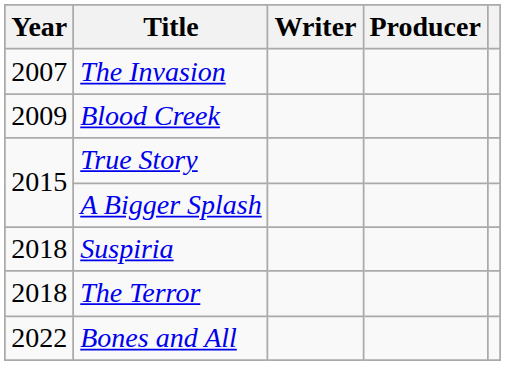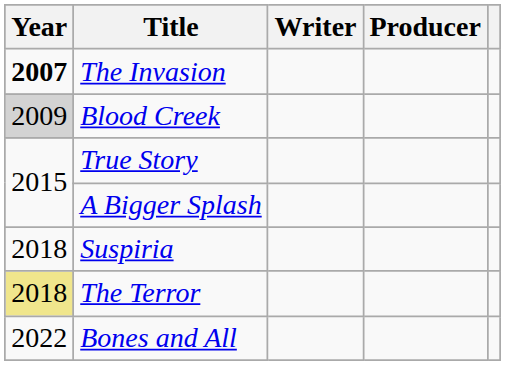(39, 71) normal -> (39, 71) bold
(39, 115) no background -> (39, 115) lightgrey background
(39, 293) no background -> (39, 293) khaki background
